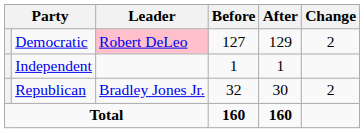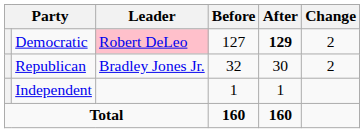(280, 41) normal -> (280, 41) bold
rows swapped: (51, 90) <-> (54, 66)
